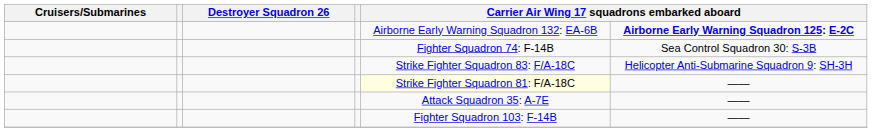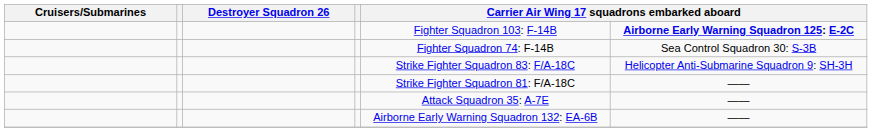(485, 30) Airborne Early Warning Squadron 132: EA-6B -> (485, 30) Fighter Squadron 103: F-14B
(485, 83) lightyellow background -> (485, 83) no background
(485, 118) Fighter Squadron 103: F-14B -> (485, 118) Airborne Early Warning Squadron 132: EA-6B
